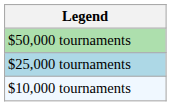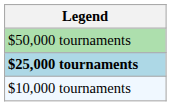(69, 64) normal -> (73, 64) bold
